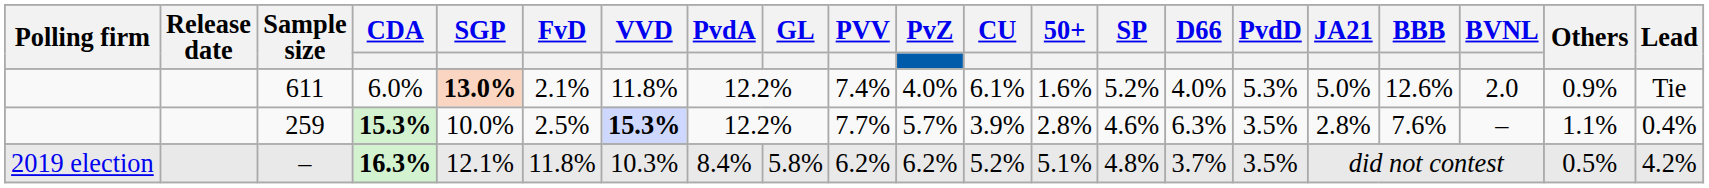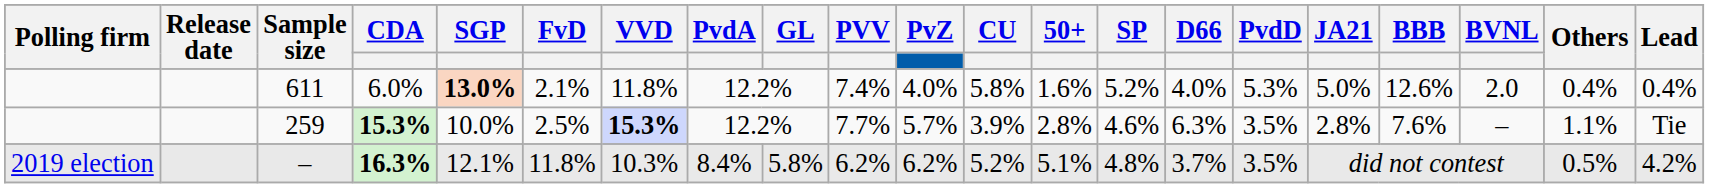(997, 88) 6.1% -> (997, 88) 5.8%
(1590, 88) 0.9% -> (1590, 88) 0.4%
(1669, 88) Tie -> (1669, 88) 0.4%
(1669, 126) 0.4% -> (1669, 126) Tie
